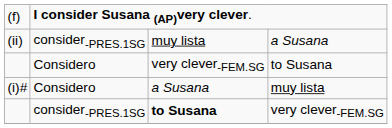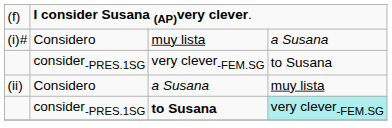(15, 40) (ii) -> (17, 39) (i)#
(89, 41) consider-PRES.1SG -> (64, 39) Considero
(64, 65) Considero -> (89, 62) consider-PRES.1SG
(17, 88) (i)# -> (15, 85) (ii)
(327, 111) no background -> (327, 108) paleturquoise background
